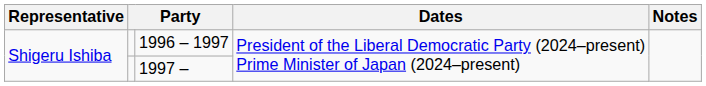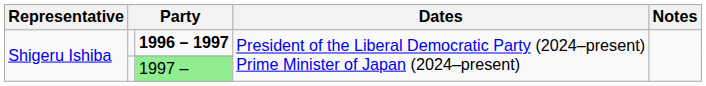(184, 42) normal -> (184, 42) bold
(164, 68) no background -> (164, 68) lightgreen background
